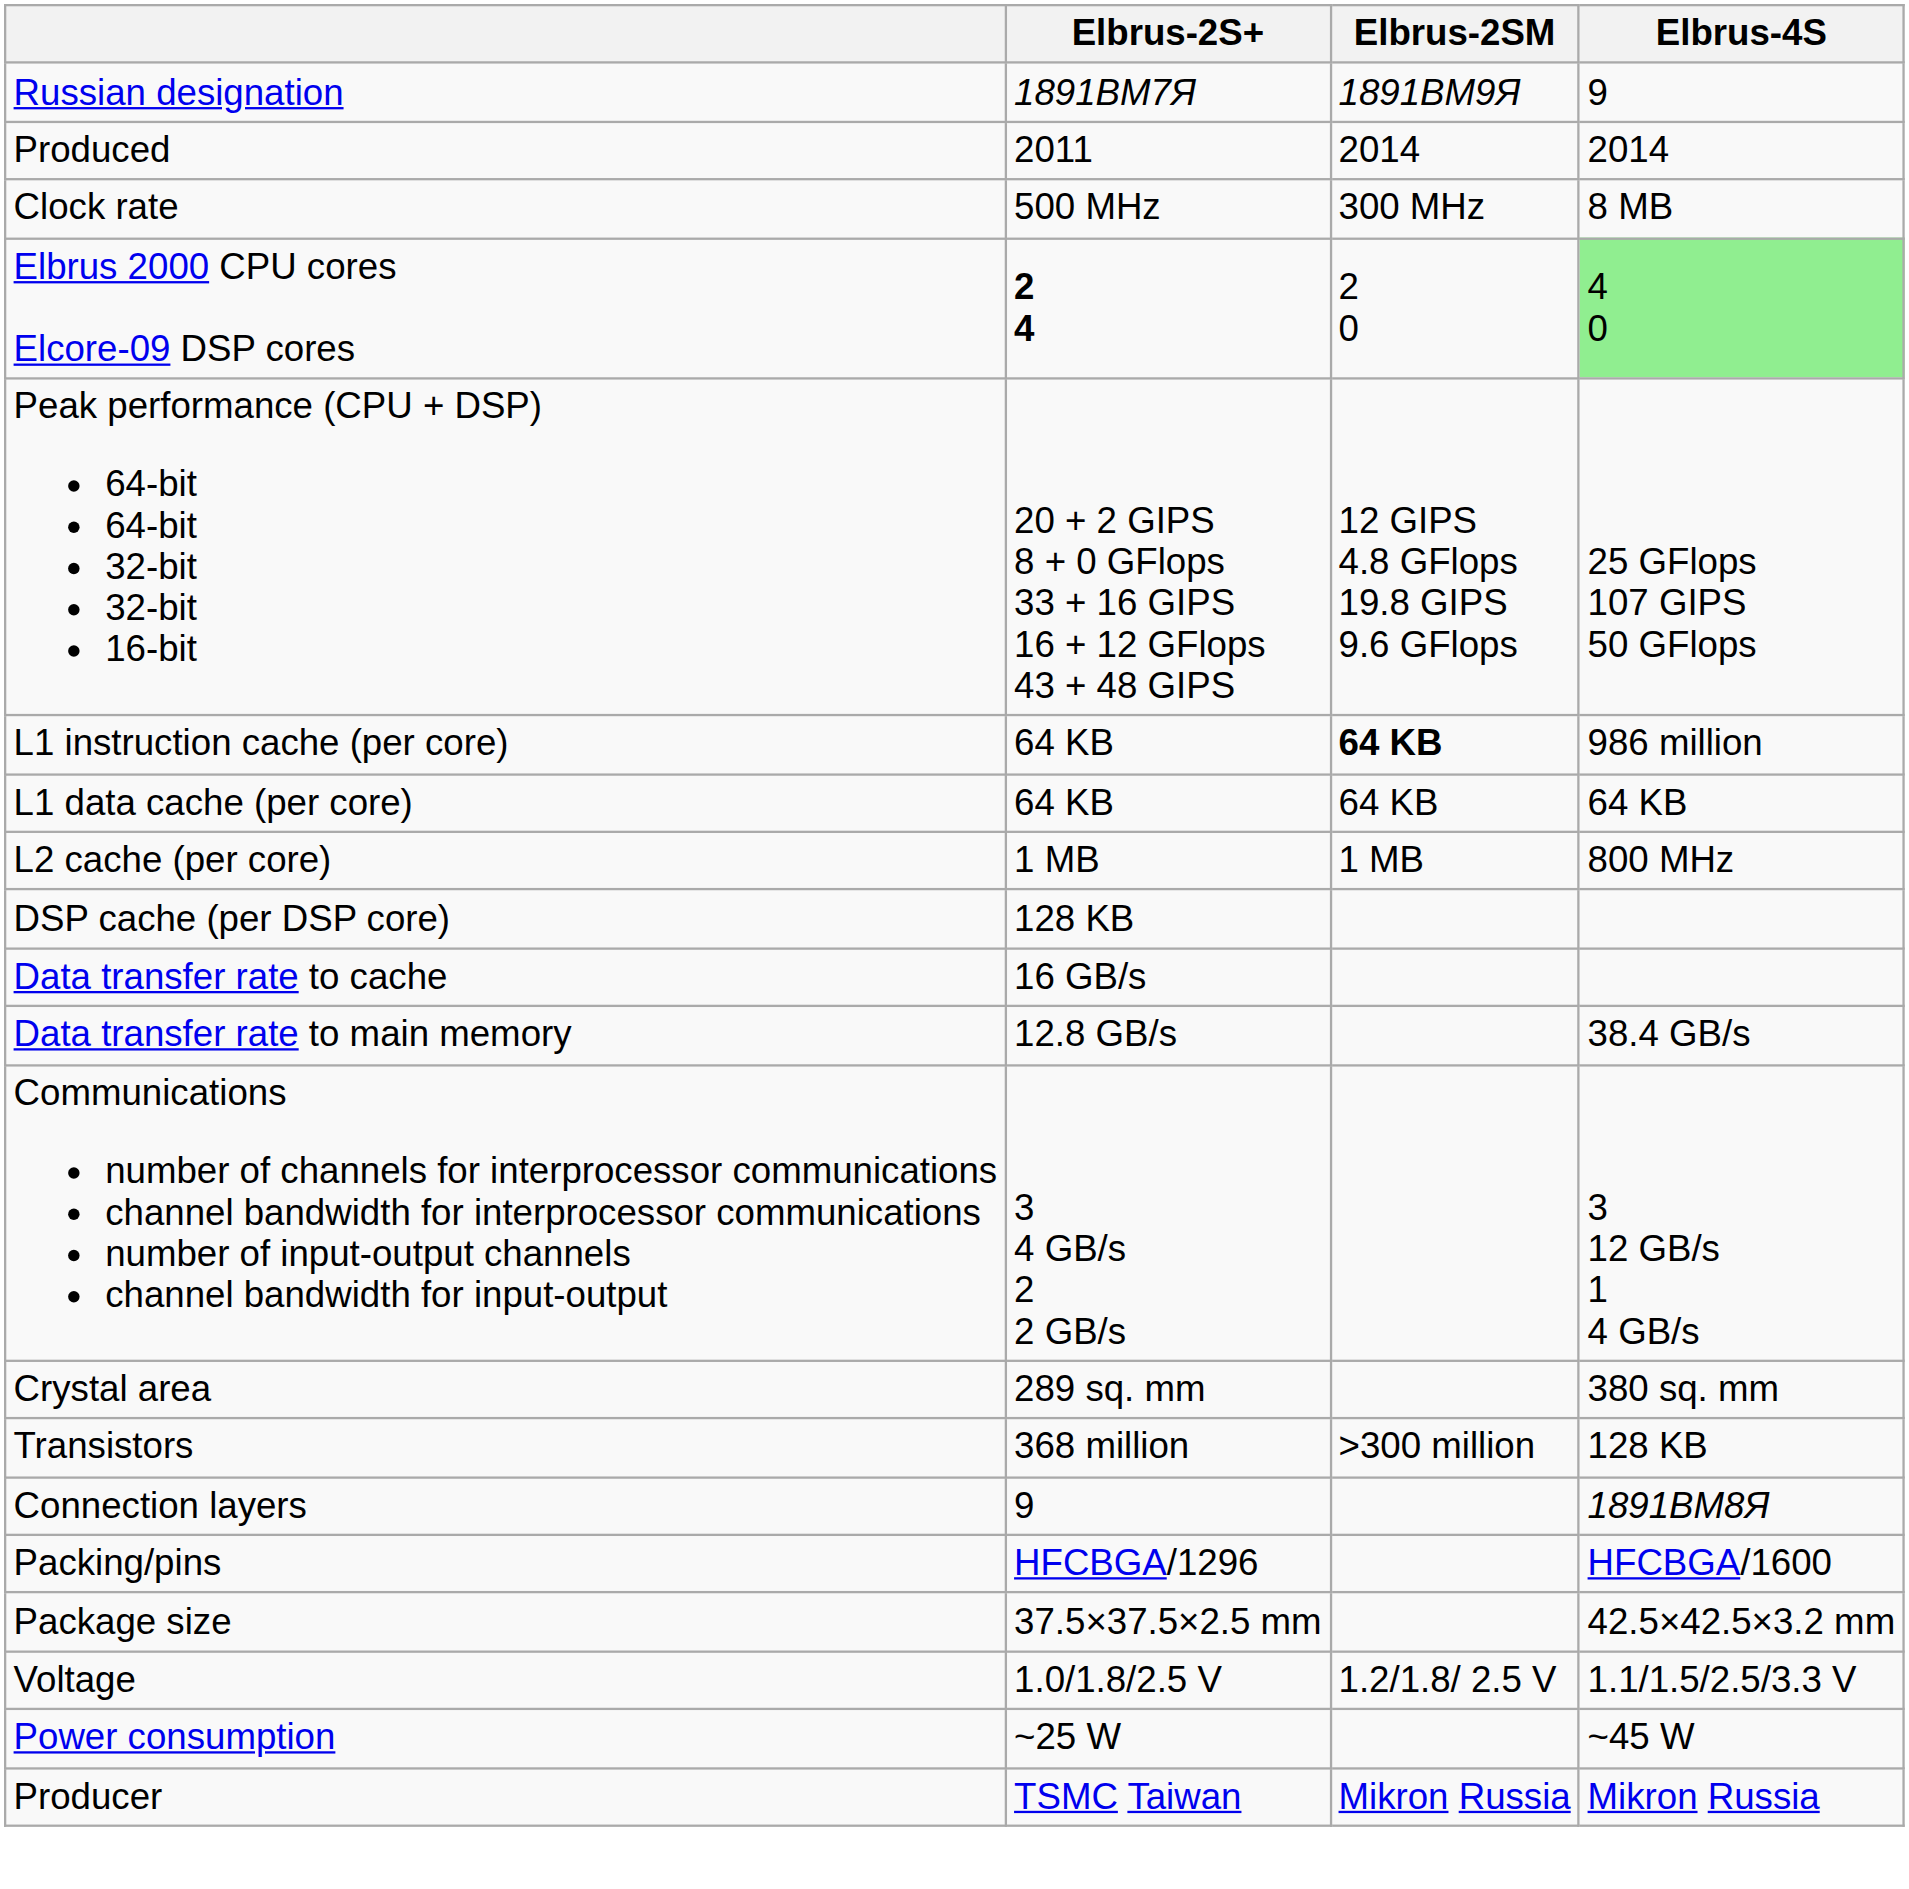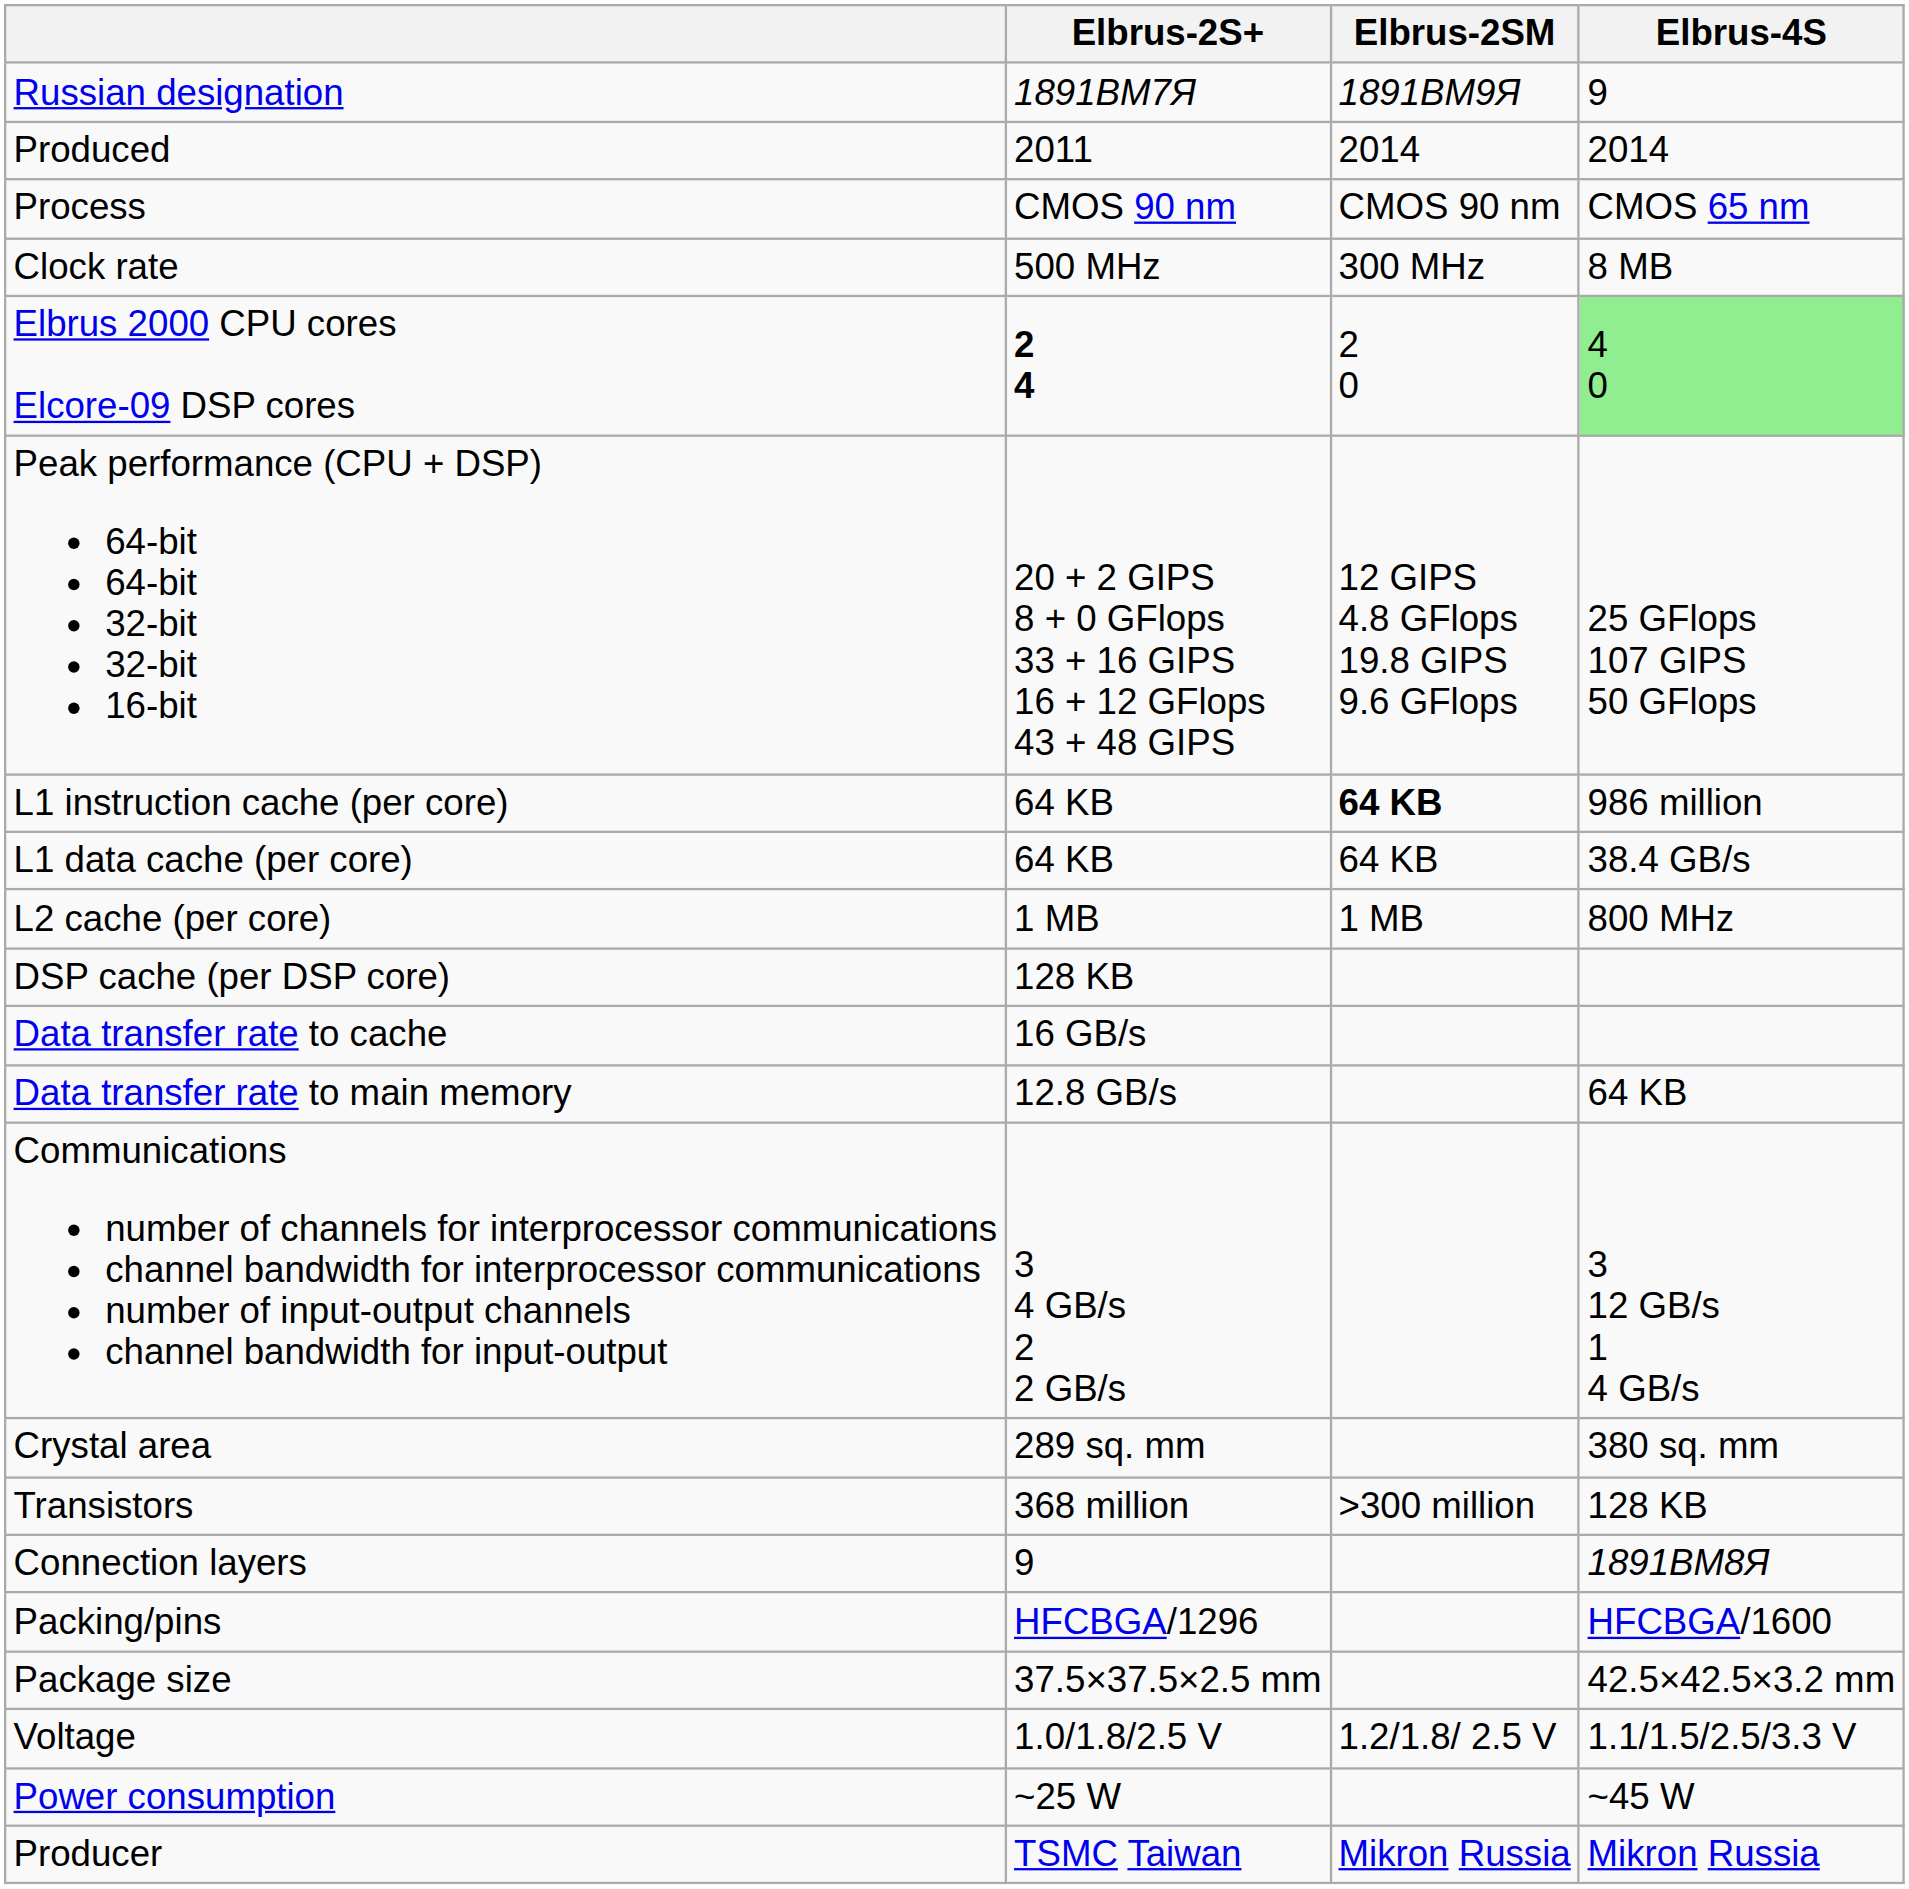+ row: (80, 207)
(1637, 802) 64 KB -> (1669, 860) 38.4 GB/s
(1669, 1034) 38.4 GB/s -> (1637, 1092) 64 KB
